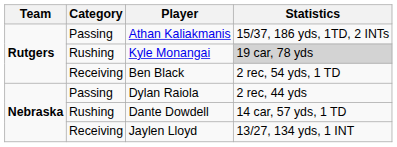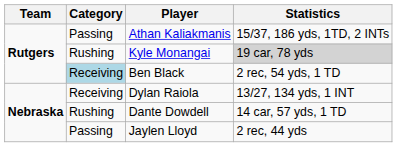(96, 73) no background -> (96, 73) lightblue background
(91, 92) Passing -> (96, 92) Receiving
(272, 92) 2 rec, 44 yds -> (295, 92) 13/27, 134 yds, 1 INT
(96, 131) Receiving -> (91, 131) Passing
(295, 131) 13/27, 134 yds, 1 INT -> (272, 131) 2 rec, 44 yds
